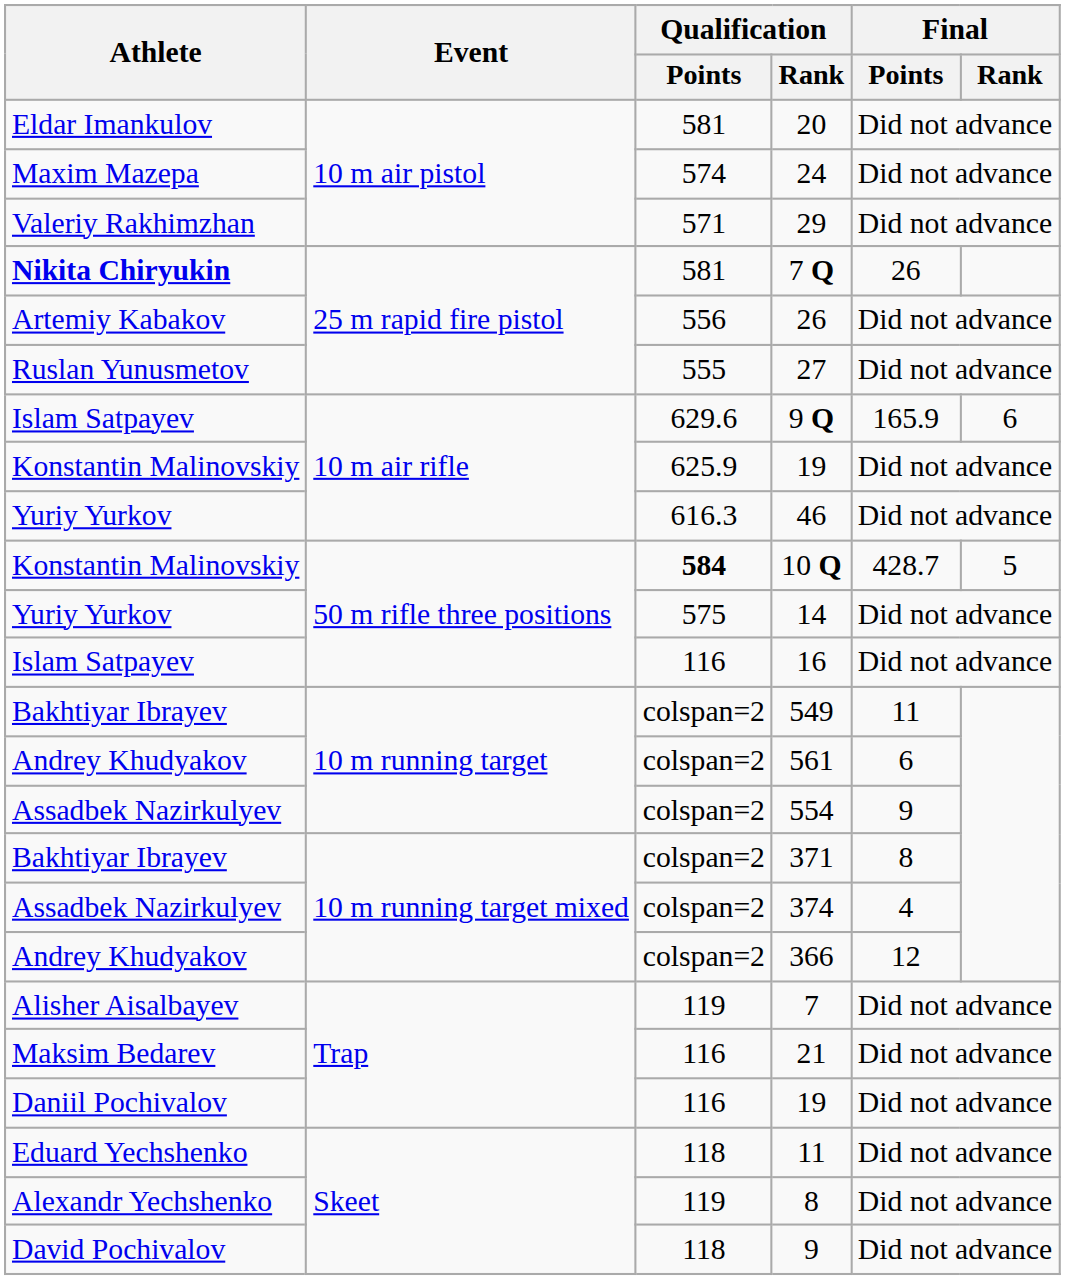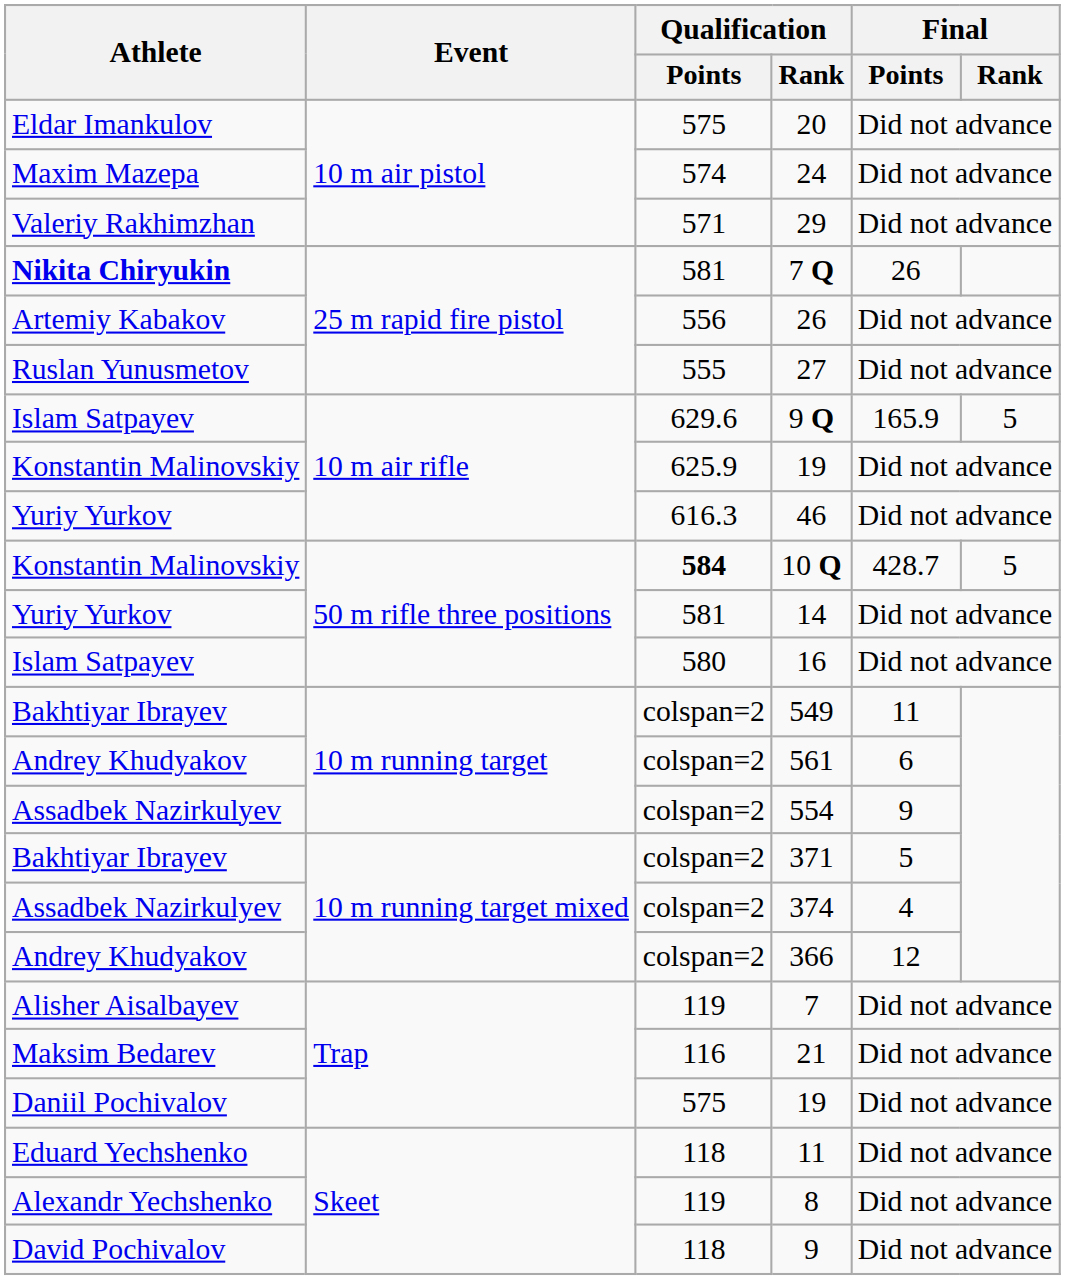(704, 124) 581 -> (704, 124) 575
(1010, 418) 6 -> (1010, 418) 5
(704, 613) 575 -> (704, 613) 581
(704, 662) 116 -> (704, 662) 580
(906, 858) 8 -> (906, 858) 5
(704, 1103) 116 -> (704, 1103) 575
